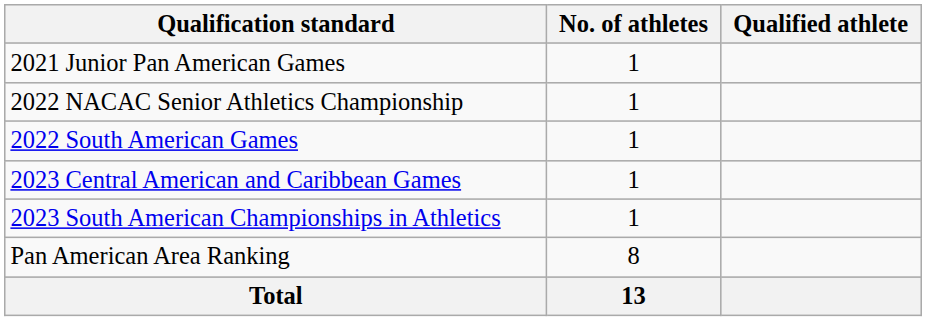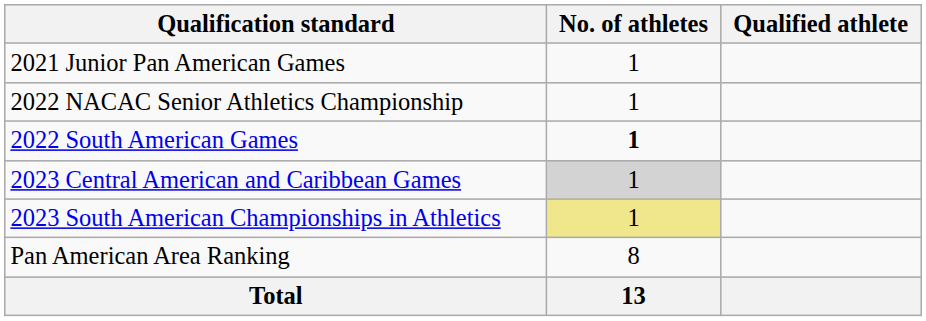(634, 140) normal -> (634, 140) bold
(634, 179) no background -> (634, 179) lightgrey background
(634, 218) no background -> (634, 218) khaki background
